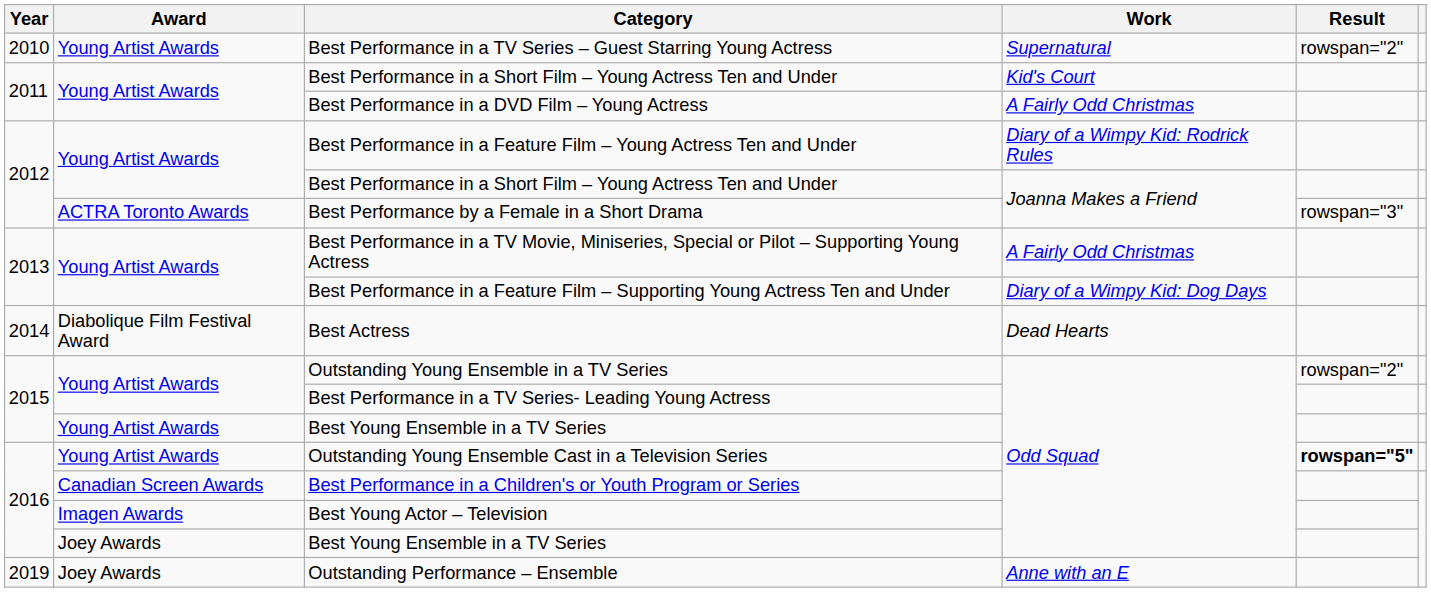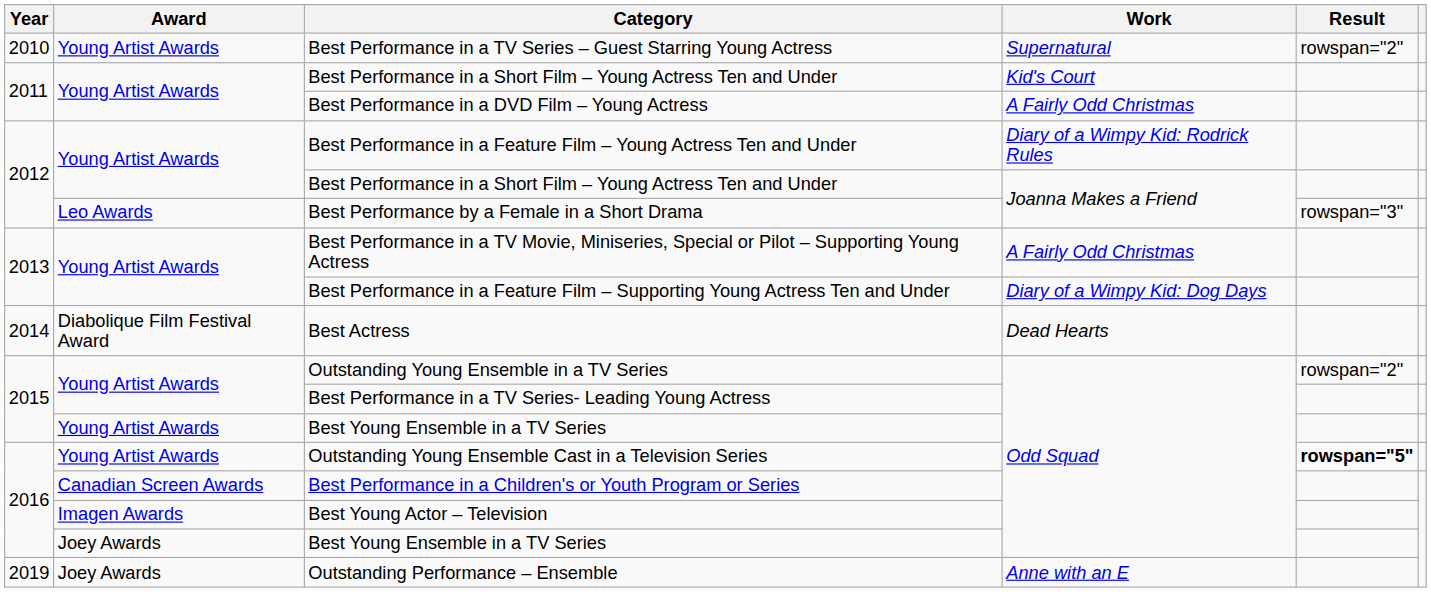(153, 213) ACTRA Toronto Awards -> (105, 213) Leo Awards
